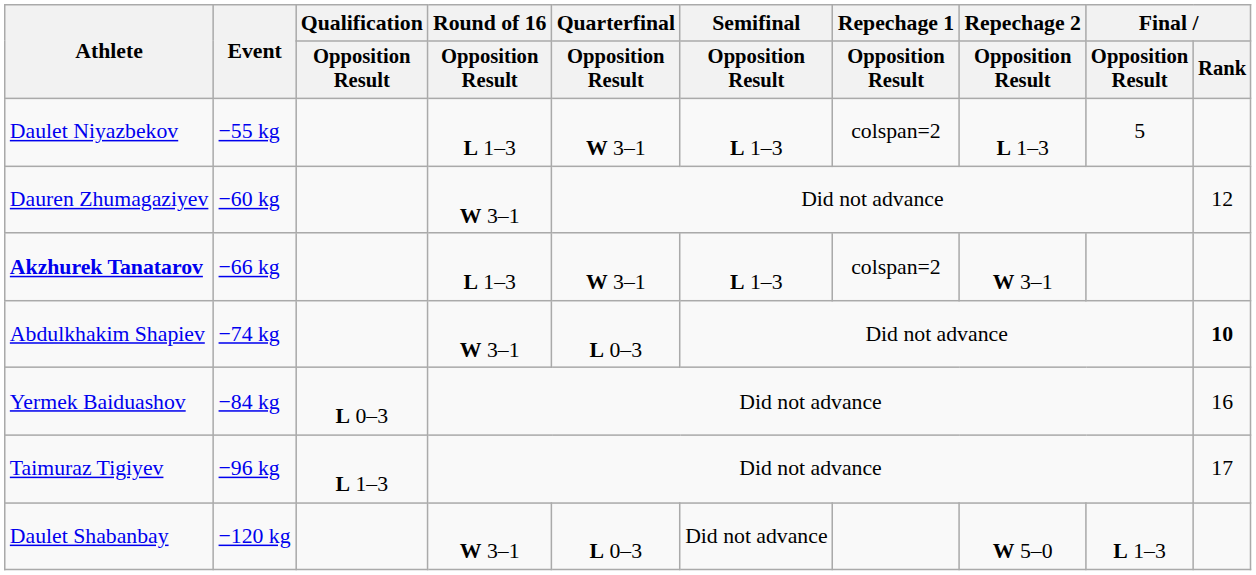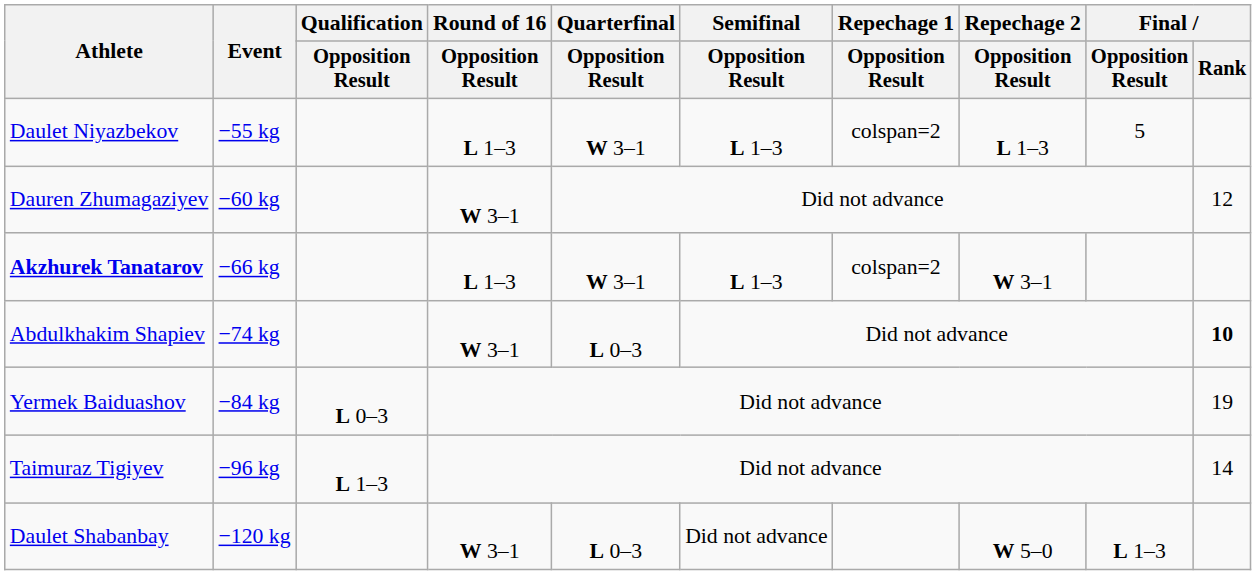(1222, 401) 16 -> (1222, 401) 19
(1222, 468) 17 -> (1222, 468) 14
